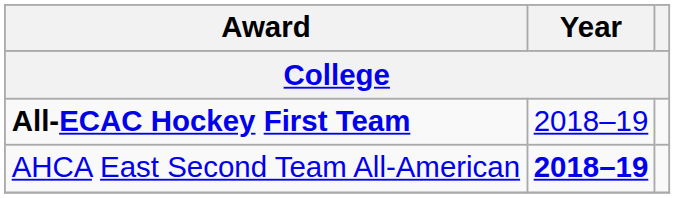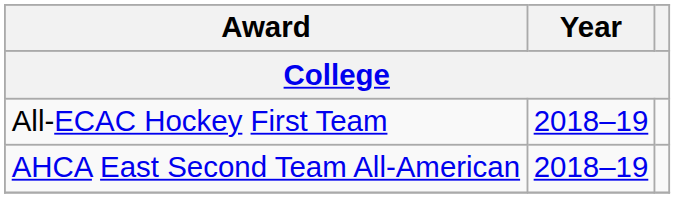(211, 121) bold -> (200, 121) normal
(591, 167) bold -> (591, 167) normal
